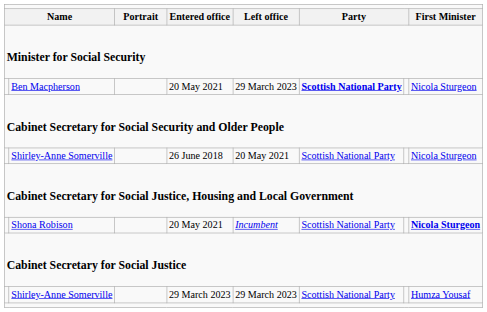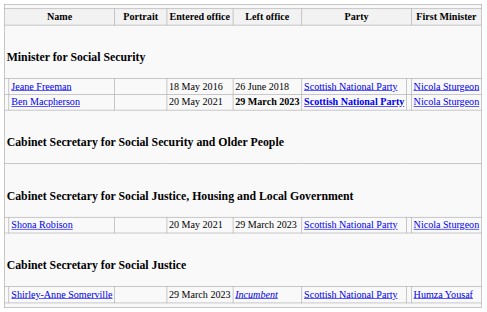+ row: (41, 86)
(266, 86) normal -> (267, 102) bold
- row: (62, 155)
(256, 225) Incumbent -> (266, 225) 29 March 2023
(446, 225) bold -> (446, 225) normal
(266, 294) 29 March 2023 -> (256, 294) Incumbent
